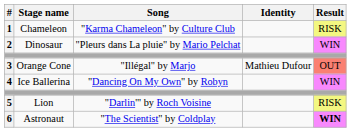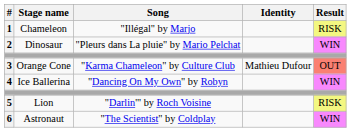(158, 28) "Karma Chameleon" by Culture Club -> (158, 28) "Illégal" by Marjo
(158, 66) "Illégal" by Marjo -> (158, 66) "Karma Chameleon" by Culture Club
(330, 119) bold -> (330, 119) normal
